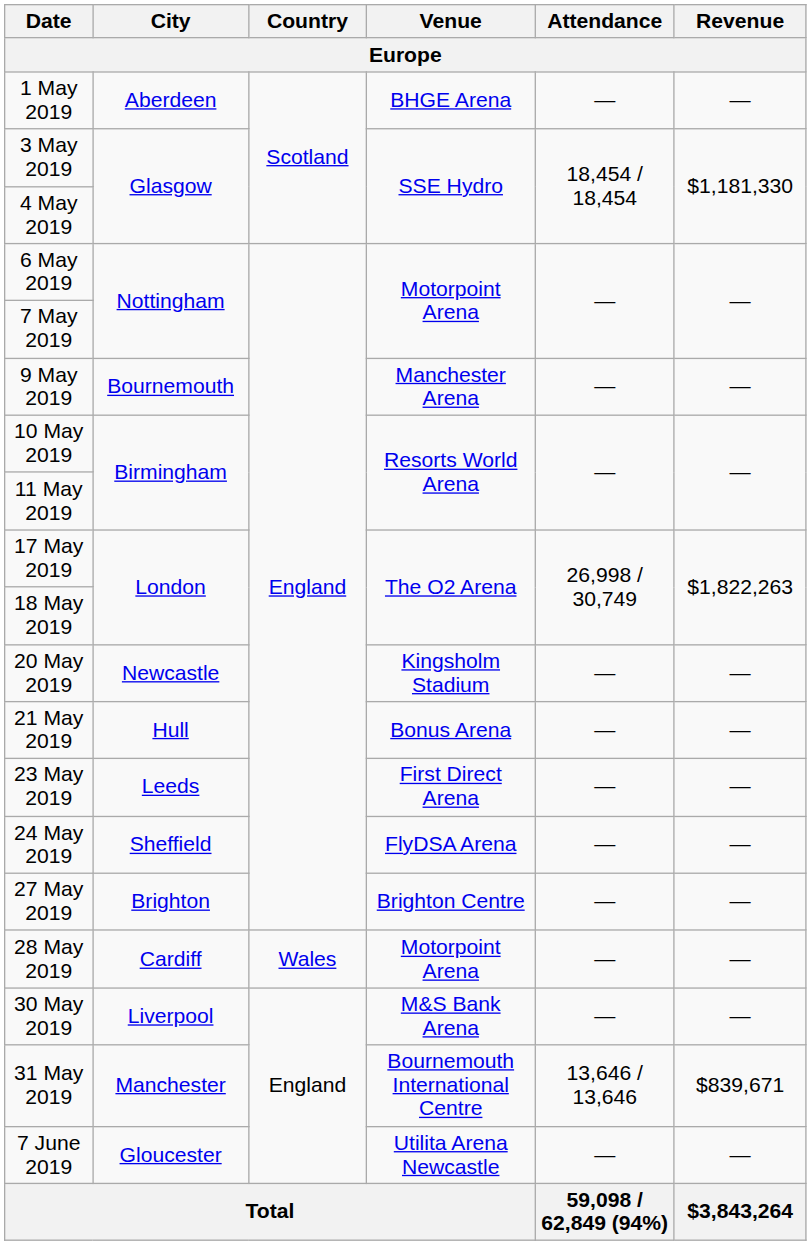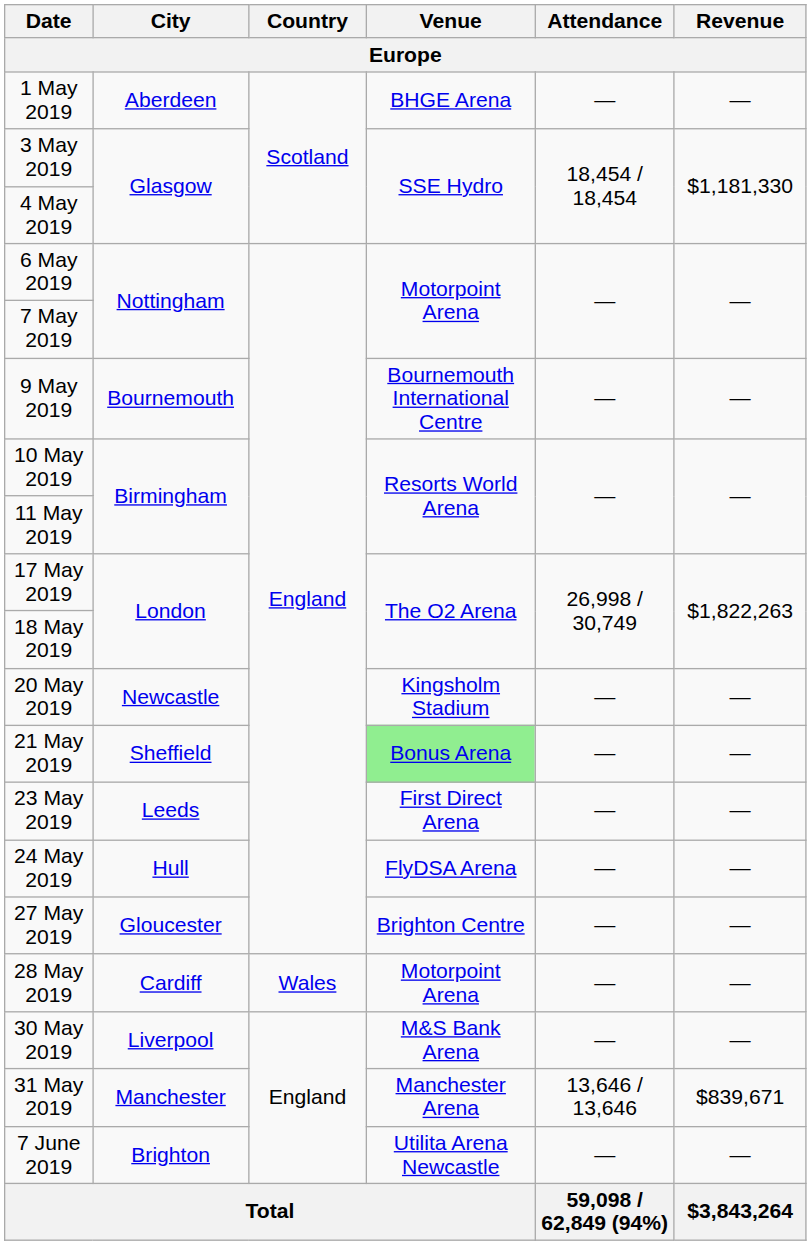(451, 386) Manchester Arena -> (451, 398) Bournemouth International Centre
(171, 729) Hull -> (171, 753) Sheffield
(451, 729) no background -> (451, 753) lightgreen background
(171, 844) Sheffield -> (171, 868) Hull
(171, 901) Brighton -> (171, 925) Gloucester
(451, 1085) Bournemouth International Centre -> (451, 1097) Manchester Arena
(171, 1154) Gloucester -> (171, 1154) Brighton
